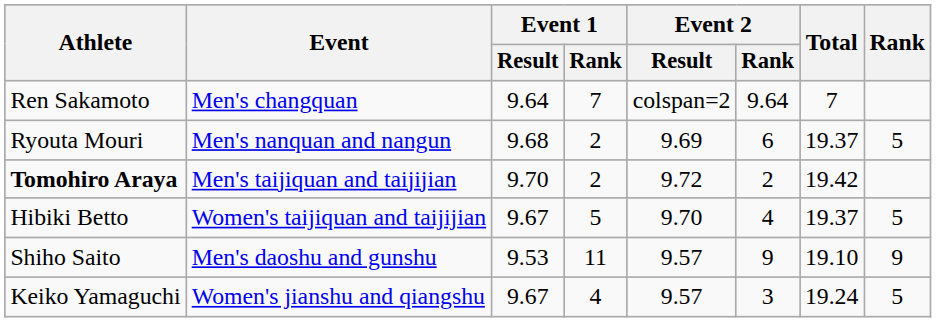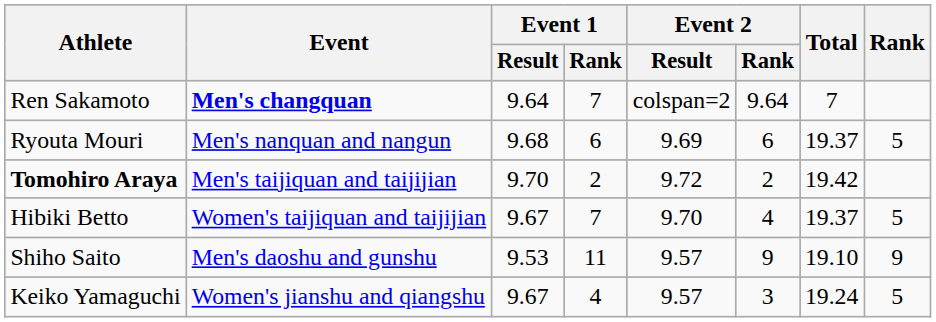(275, 100) normal -> (282, 100) bold
(595, 139) 2 -> (595, 139) 6
(595, 218) 5 -> (595, 218) 7
